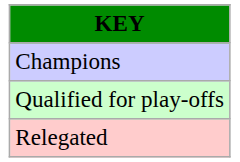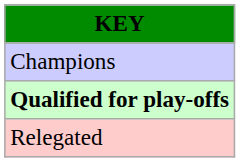(120, 99) normal -> (120, 99) bold
